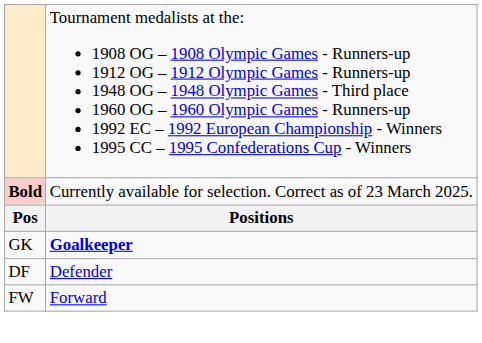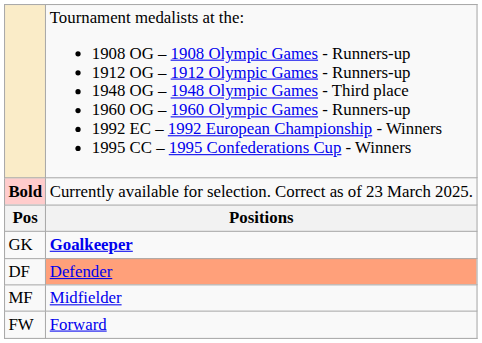(81, 271) no background -> (81, 271) lightsalmon background
+ row: (21, 298)
